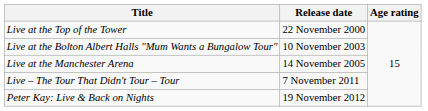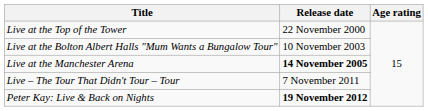(324, 64) normal -> (325, 64) bold
(324, 98) normal -> (325, 98) bold
